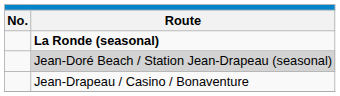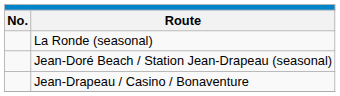(96, 40) bold -> (93, 40) normal
(183, 61) lightgrey background -> (183, 61) no background
